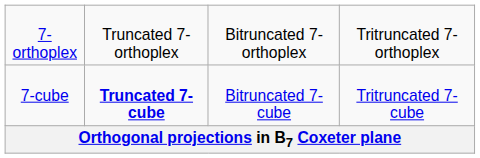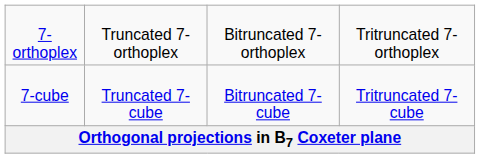(146, 104) bold -> (146, 104) normal
